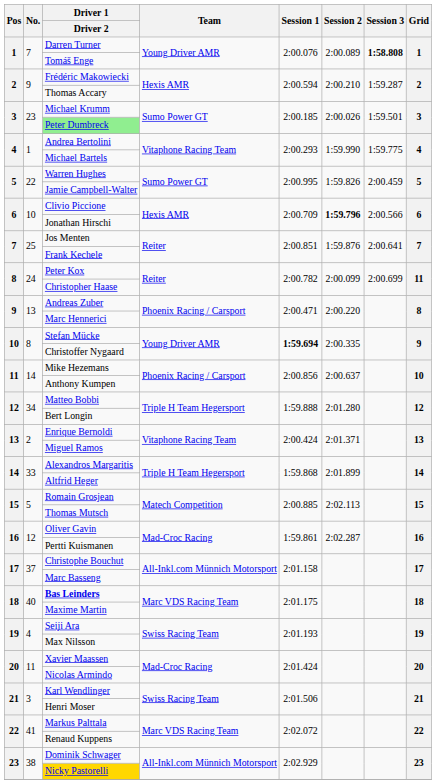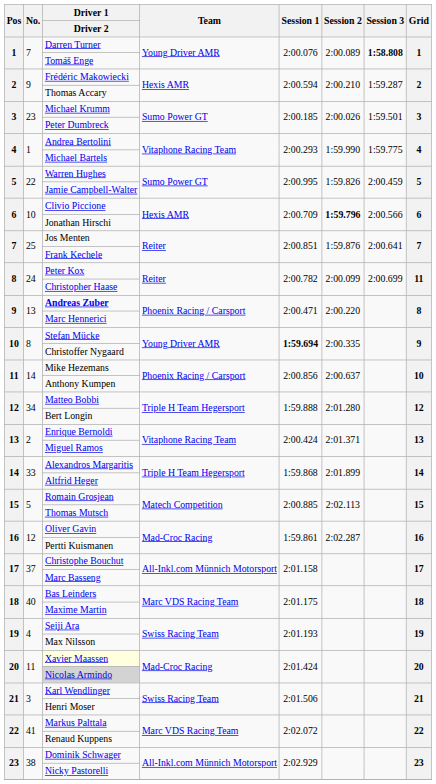(77, 126) lightgreen background -> (77, 126) no background
(74, 303) normal -> (77, 303) bold
(72, 594) bold -> (71, 594) normal
(77, 658) no background -> (77, 658) lightyellow background
(78, 675) no background -> (78, 675) lightgrey background
(77, 772) gold background -> (77, 772) no background
